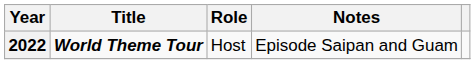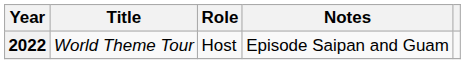(128, 44) bold -> (124, 44) normal
